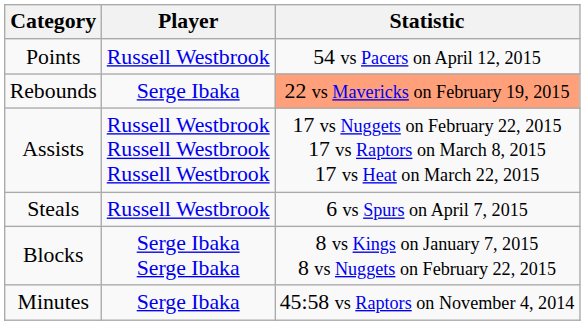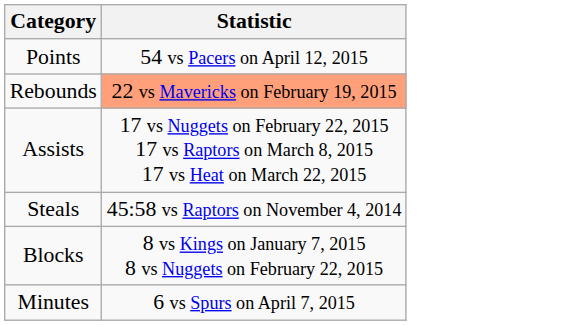- column: (188, 21)
(427, 208) 6 vs Spurs on April 7, 2015 -> (254, 208) 45:58 vs Raptors on November 4, 2014
(427, 302) 45:58 vs Raptors on November 4, 2014 -> (254, 302) 6 vs Spurs on April 7, 2015
